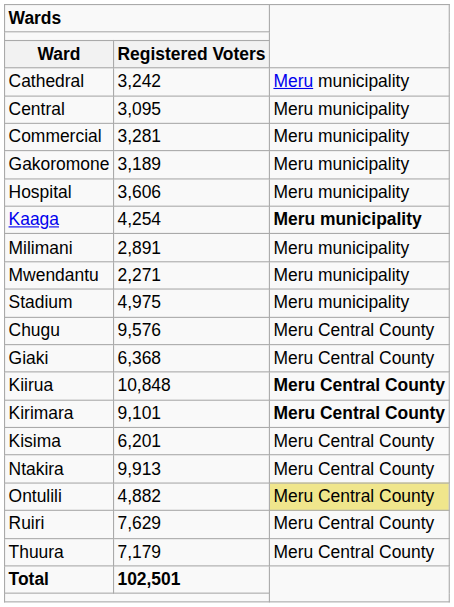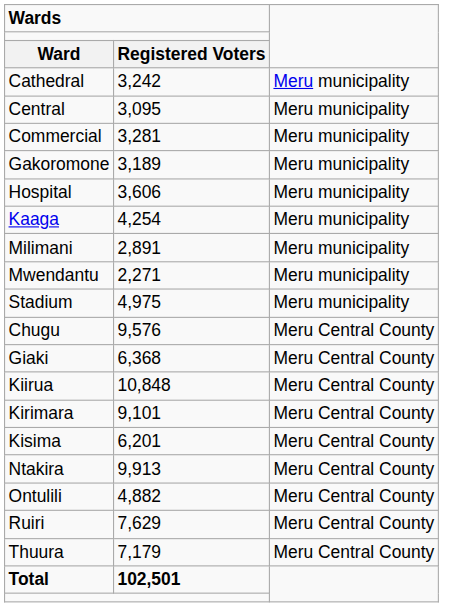(348, 219) bold -> (341, 219) normal
(359, 385) bold -> (354, 385) normal
(359, 413) bold -> (354, 413) normal
(354, 496) khaki background -> (354, 496) no background
